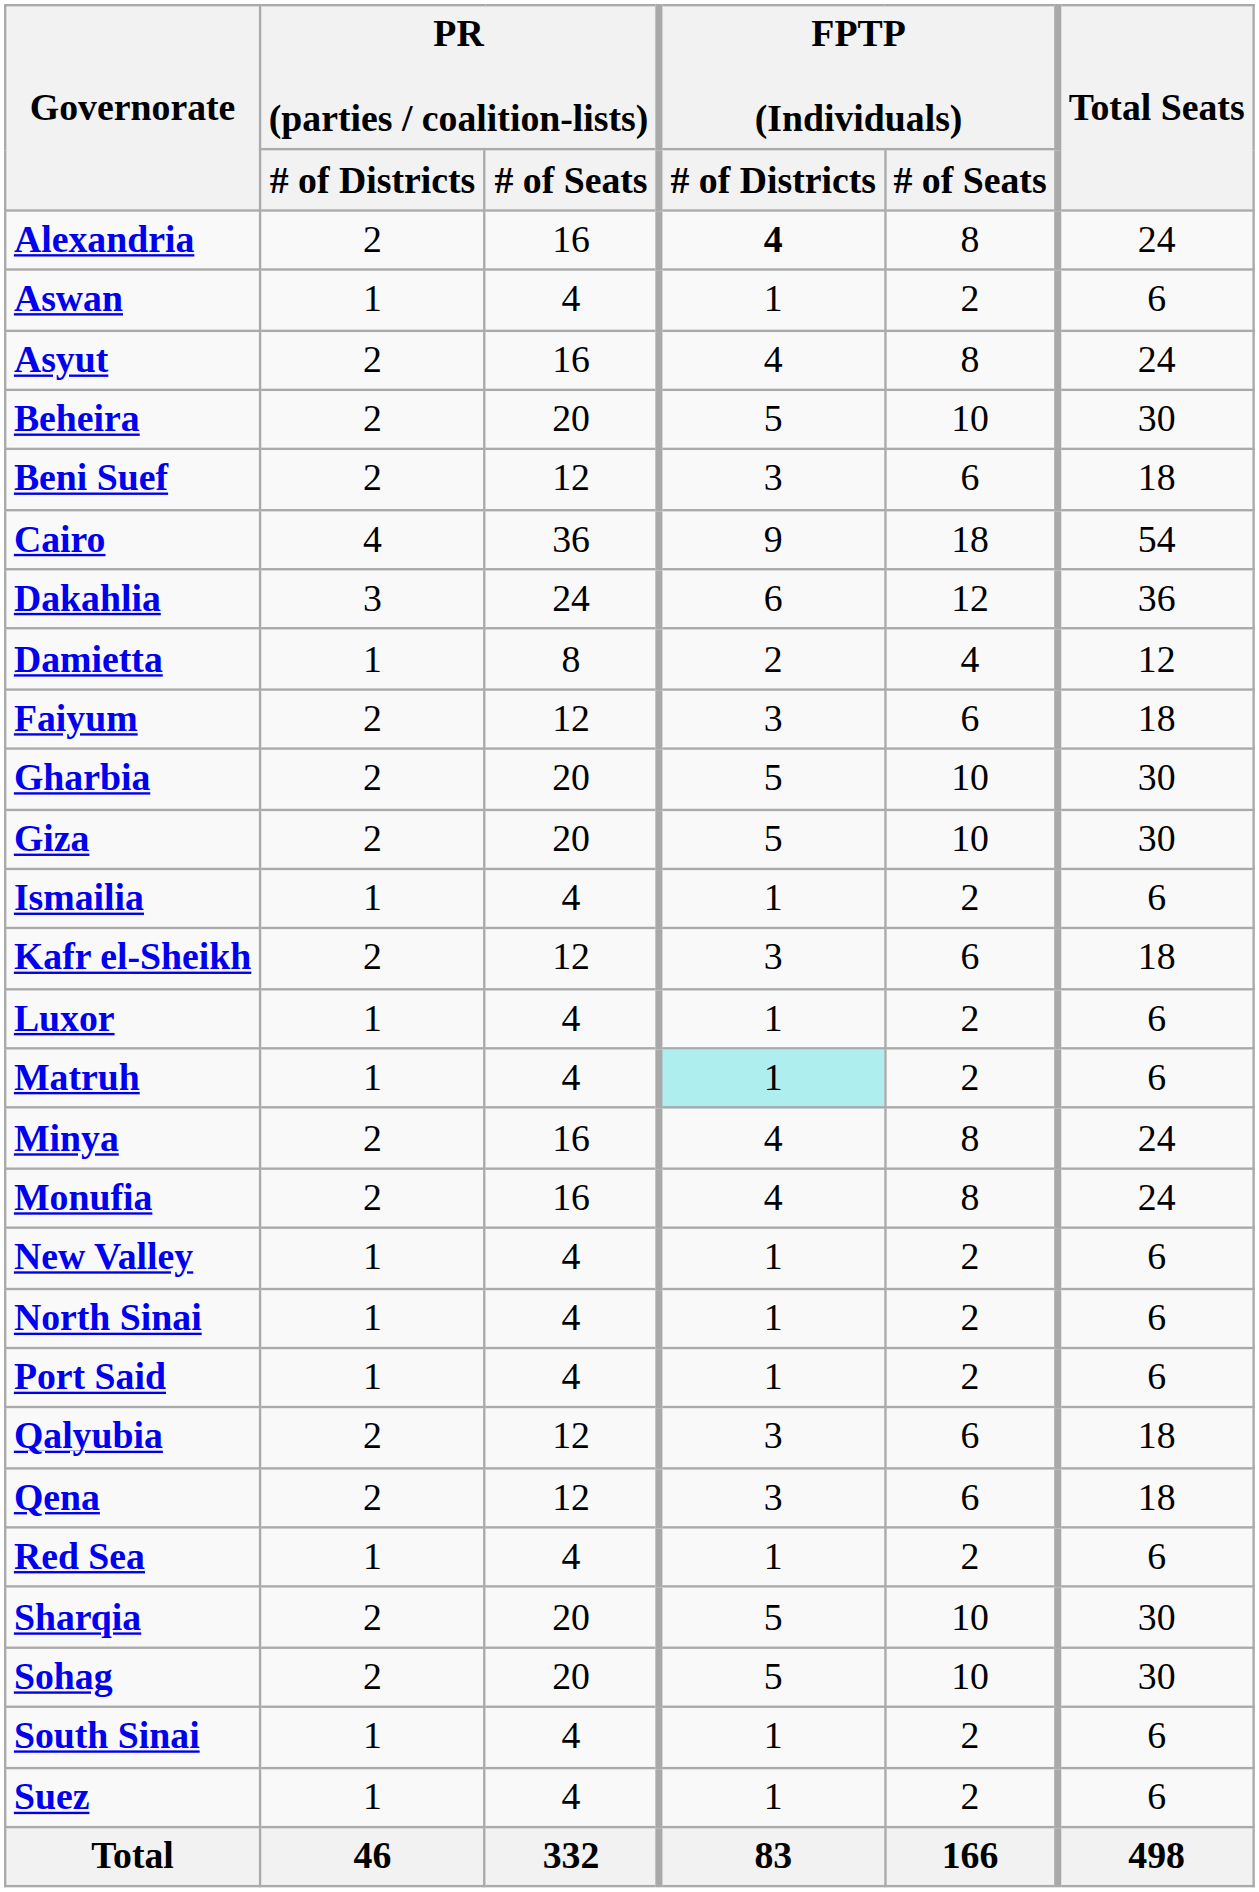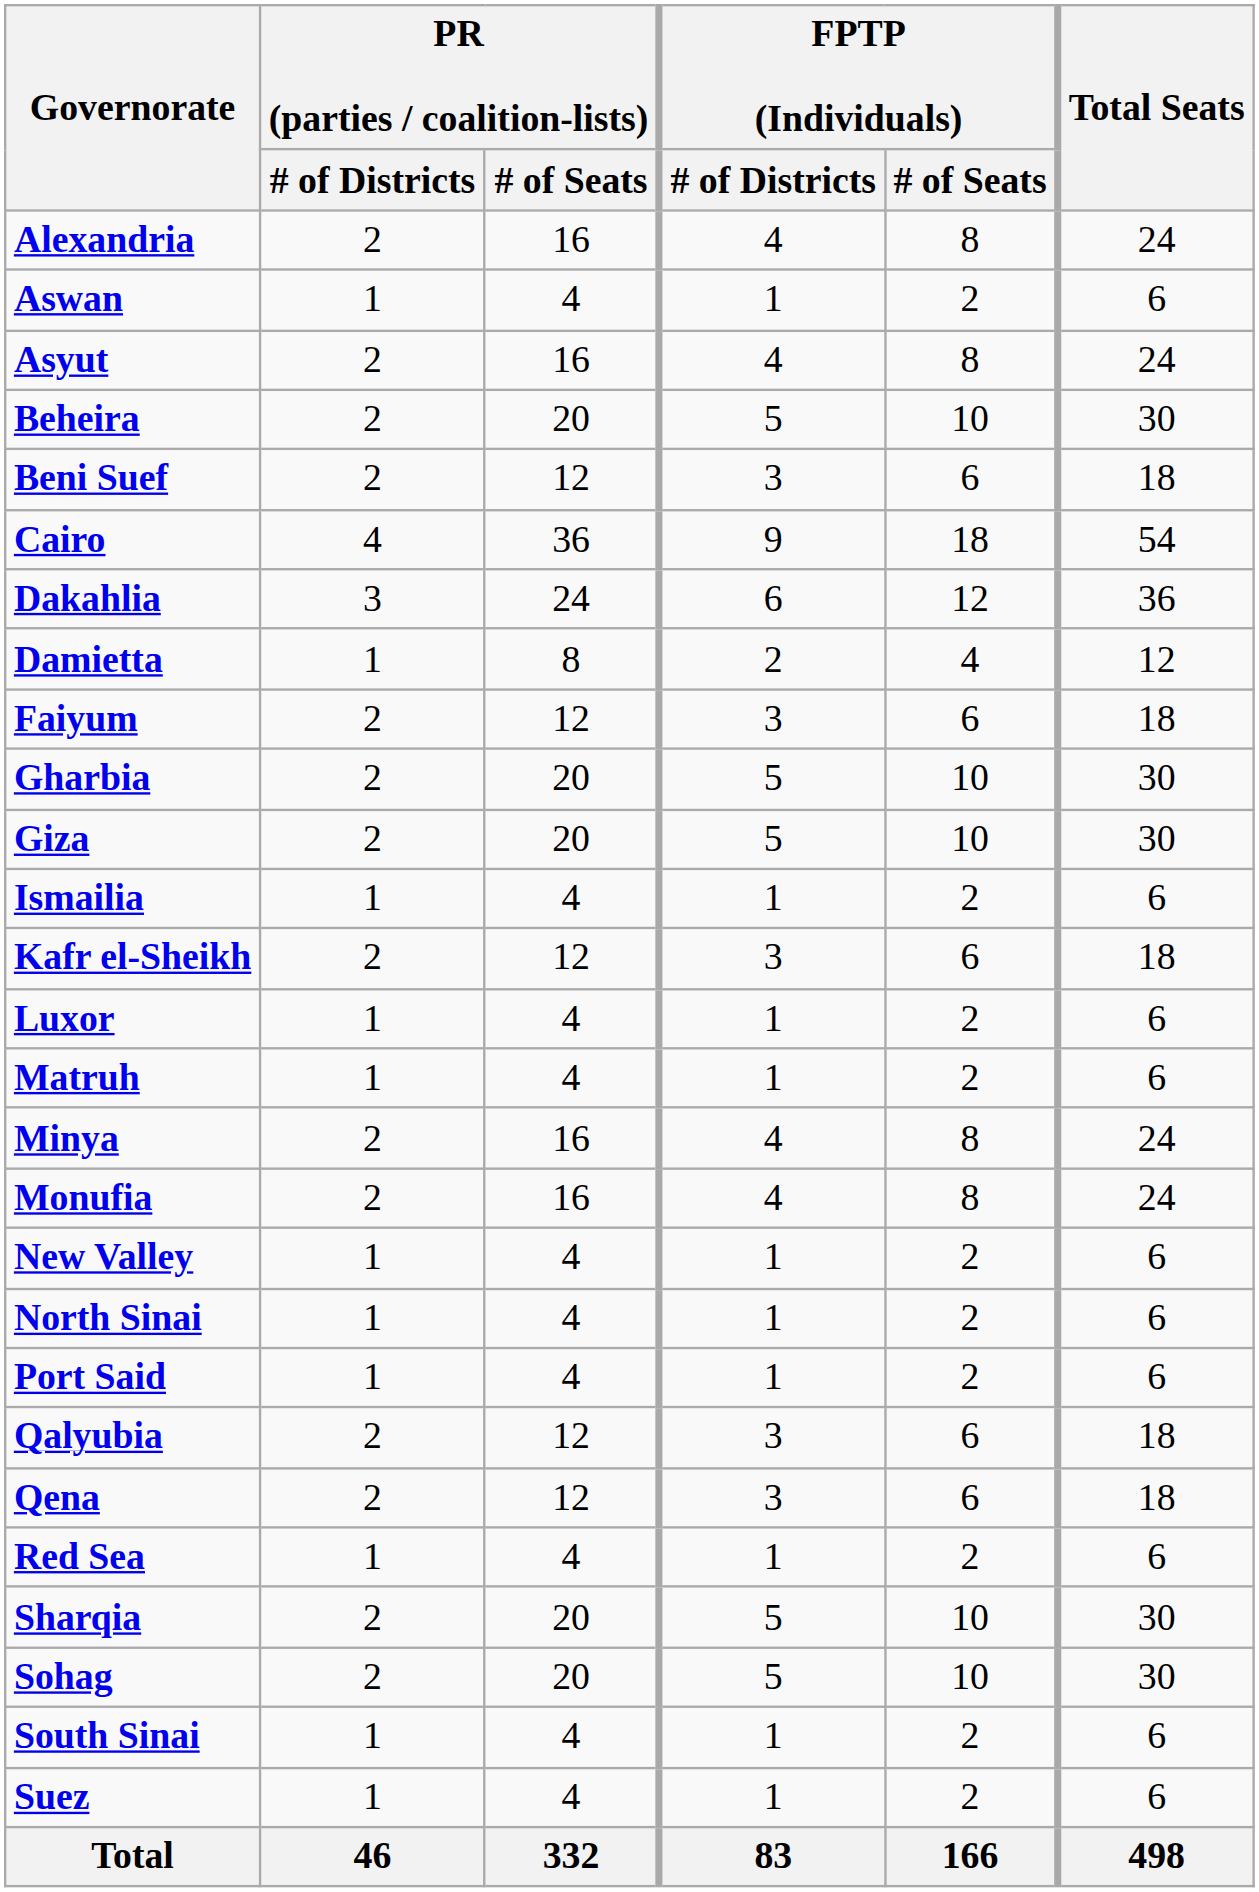(773, 239) bold -> (773, 239) normal
(773, 1077) paleturquoise background -> (773, 1077) no background
